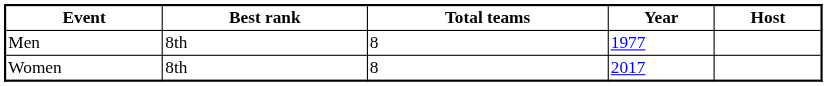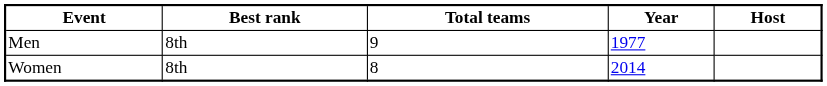(374, 42) 8 -> (374, 42) 9
(628, 67) 2017 -> (628, 67) 2014
